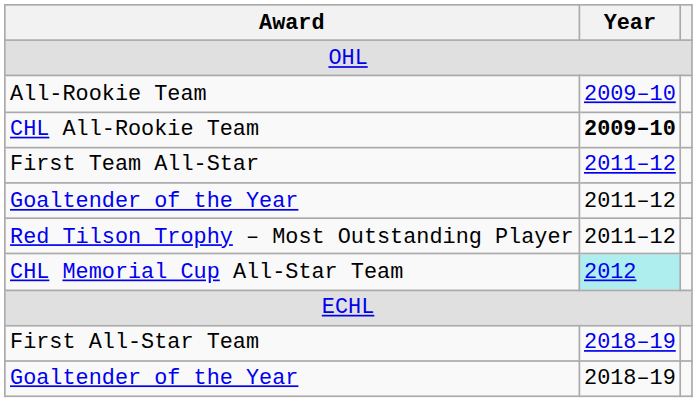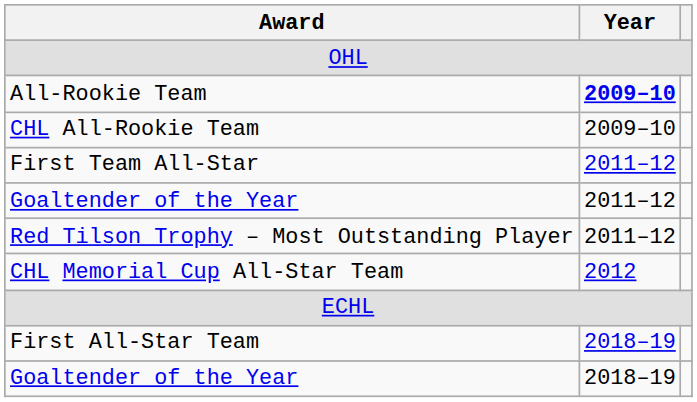(630, 94) normal -> (630, 94) bold
(630, 129) bold -> (630, 129) normal
(610, 272) paleturquoise background -> (610, 272) no background
